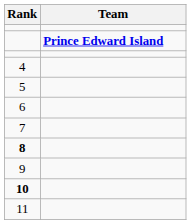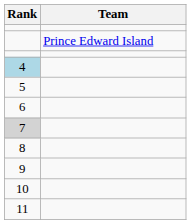(103, 40) bold -> (98, 40) normal
(22, 67) no background -> (22, 67) lightblue background
(22, 127) no background -> (22, 127) lightgrey background
(22, 148) bold -> (22, 148) normal
(22, 188) bold -> (22, 188) normal
